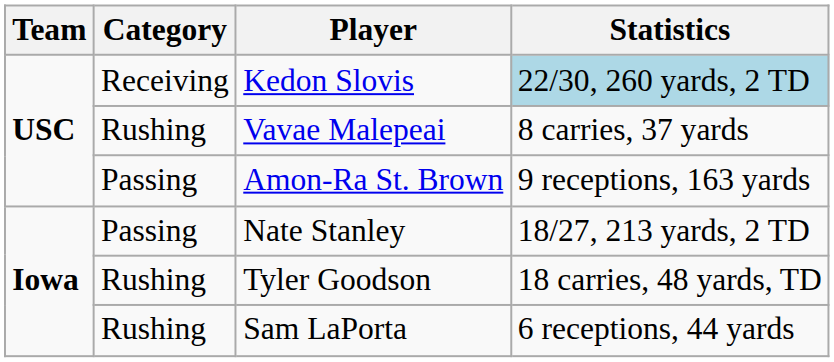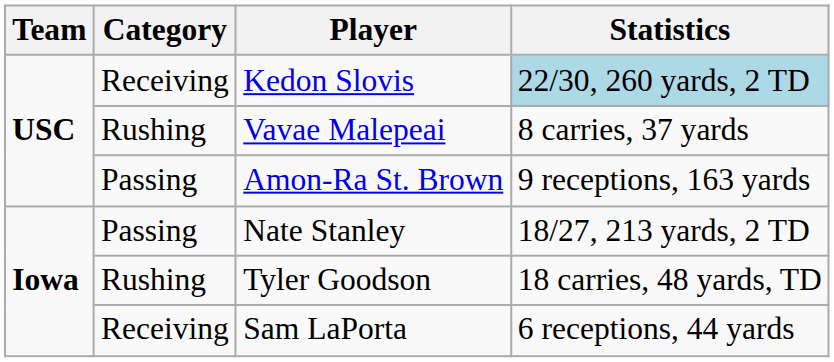(153, 329) Rushing -> (165, 329) Receiving
